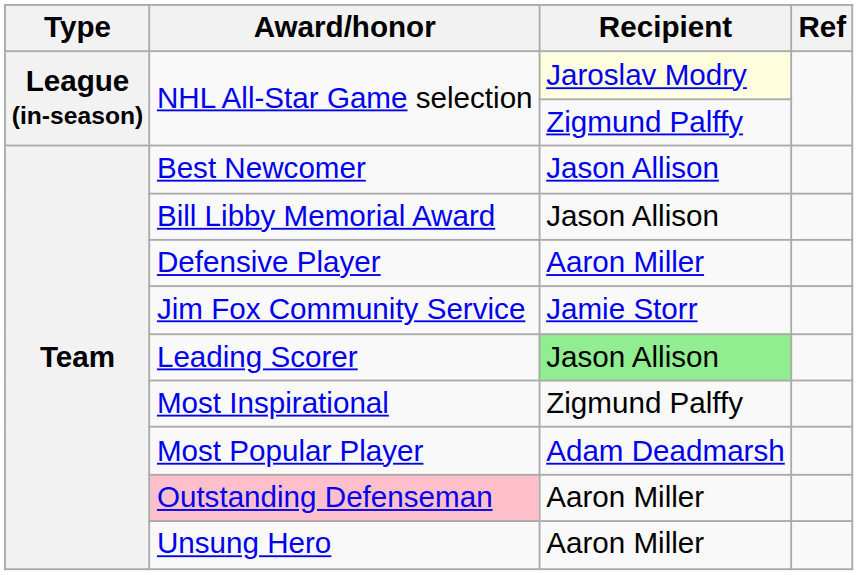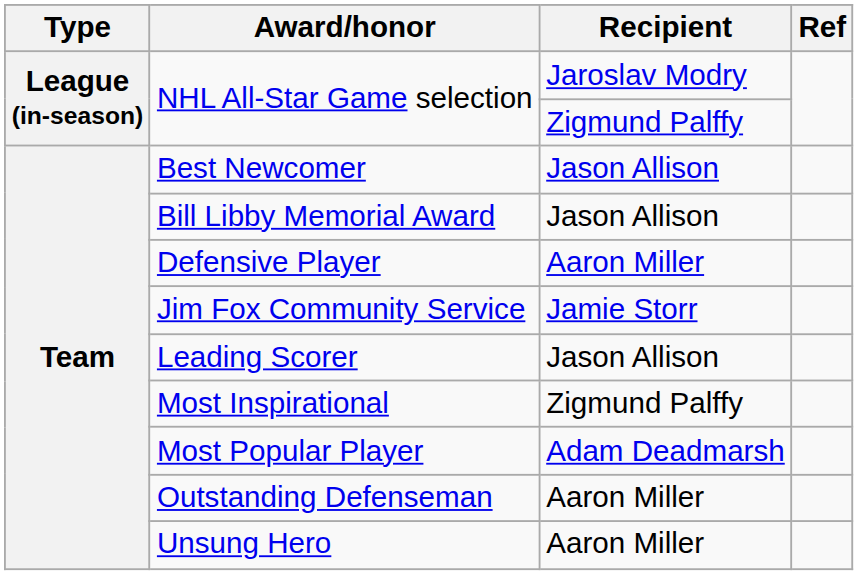(647, 74) lightyellow background -> (647, 74) no background
(633, 356) lightgreen background -> (633, 356) no background
(325, 497) pink background -> (325, 497) no background
